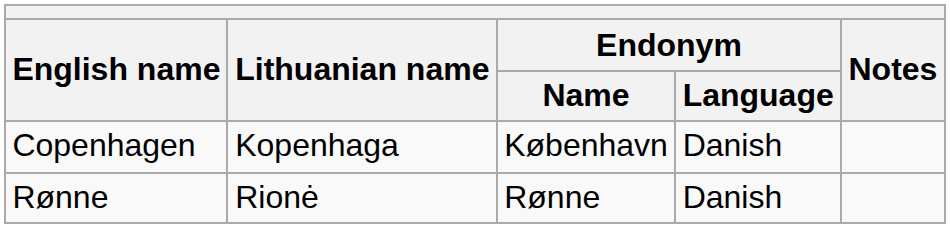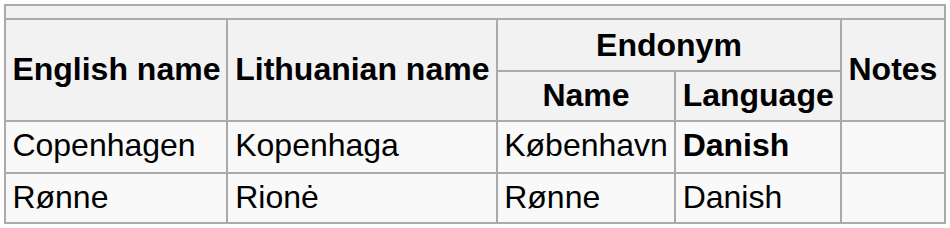(732, 146) normal -> (736, 146) bold
